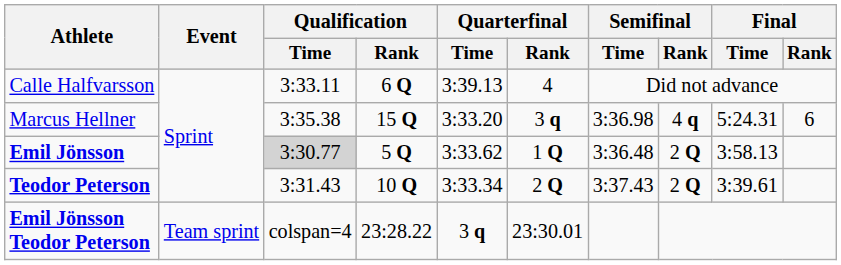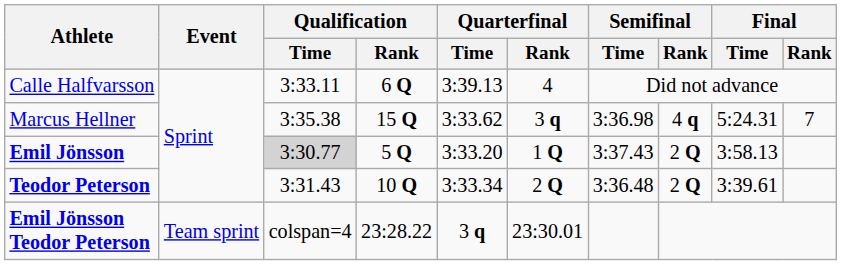(472, 119) 3:33.20 -> (472, 119) 3:33.62
(809, 119) 6 -> (809, 119) 7
(472, 152) 3:33.62 -> (472, 152) 3:33.20
(623, 152) 3:36.48 -> (623, 152) 3:37.43
(623, 185) 3:37.43 -> (623, 185) 3:36.48
